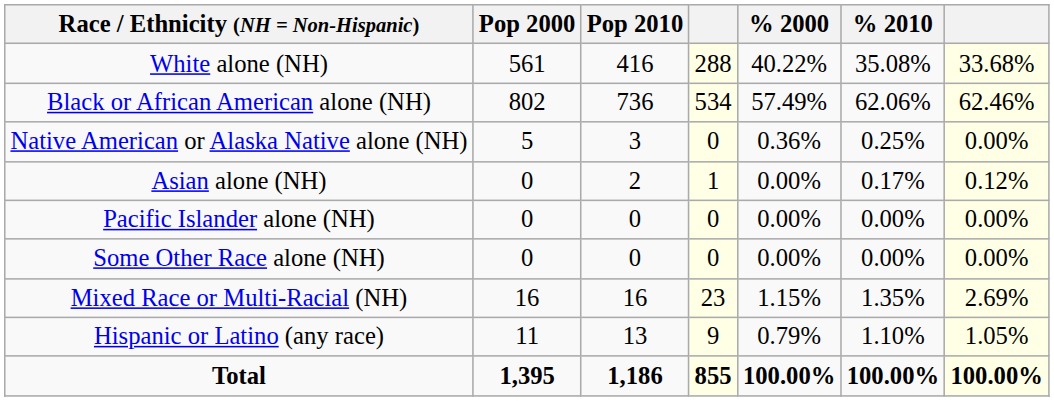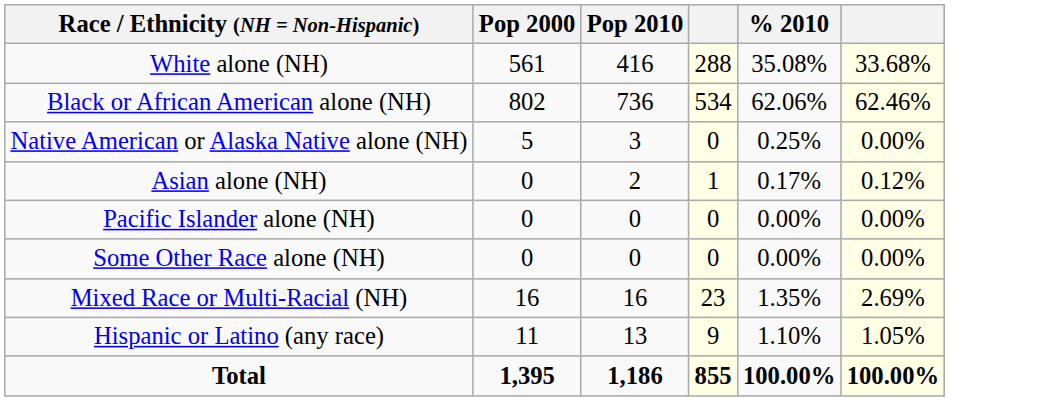- column: (789, 24)
